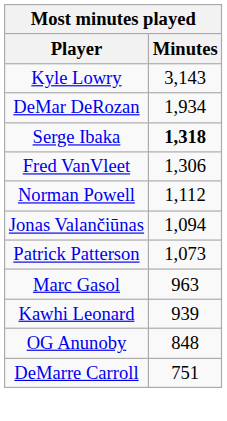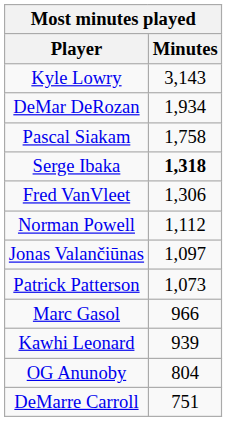+ row: (76, 136)
(185, 225) 1,094 -> (185, 254) 1,097
(185, 284) 963 -> (185, 313) 966
(185, 343) 848 -> (185, 372) 804
